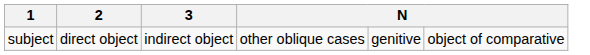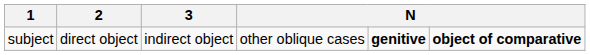(396, 38) normal -> (399, 38) bold
(496, 38) normal -> (507, 38) bold
